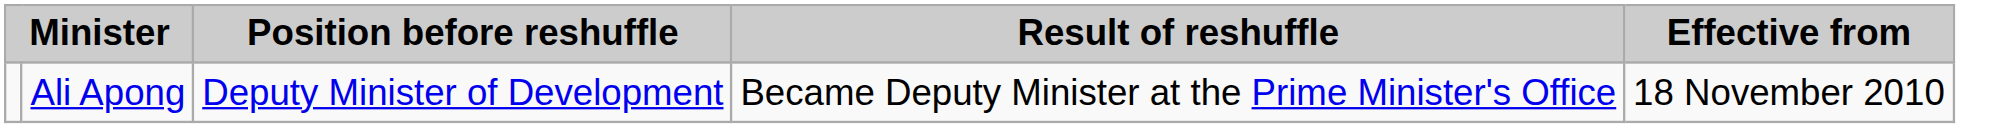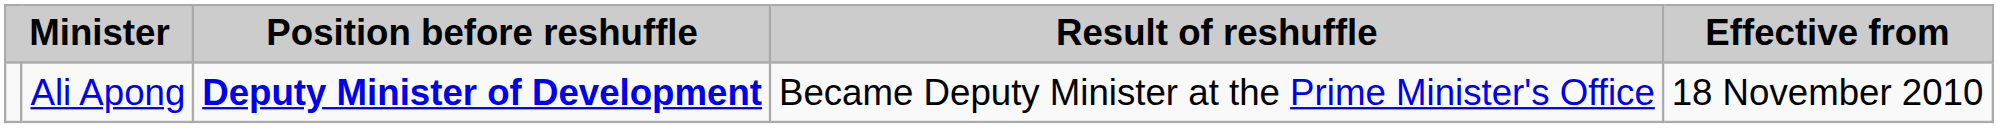(463, 91) normal -> (482, 91) bold
